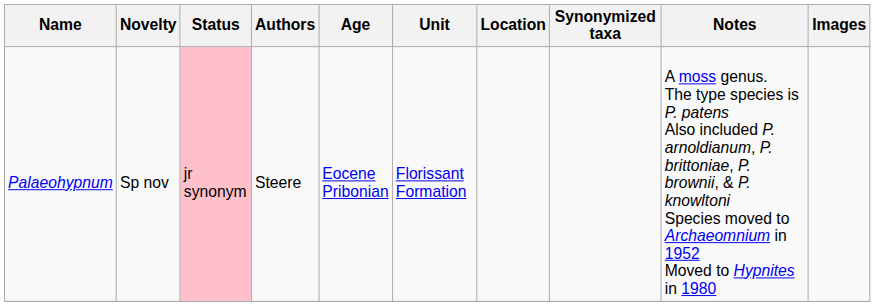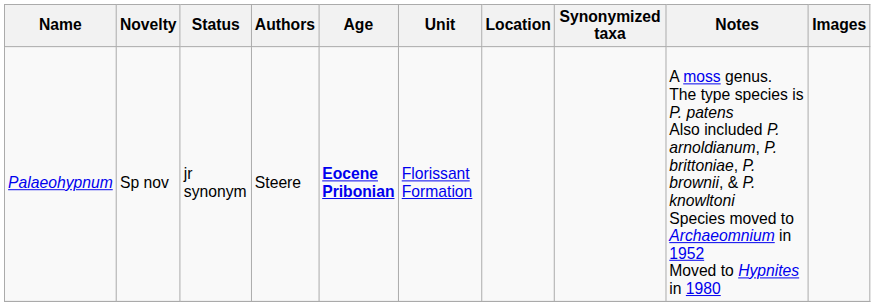(215, 182) pink background -> (215, 182) no background
(355, 182) normal -> (358, 182) bold
